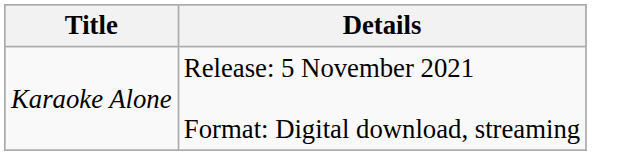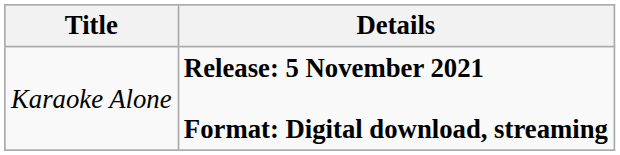(382, 98) normal -> (396, 98) bold
